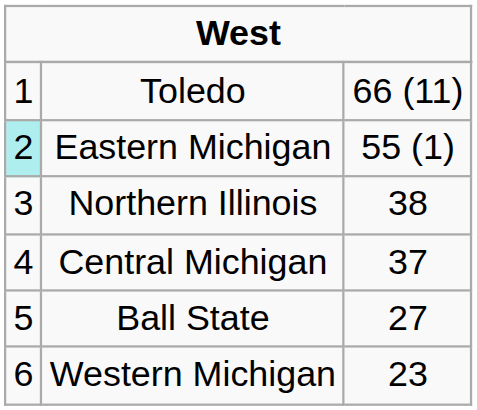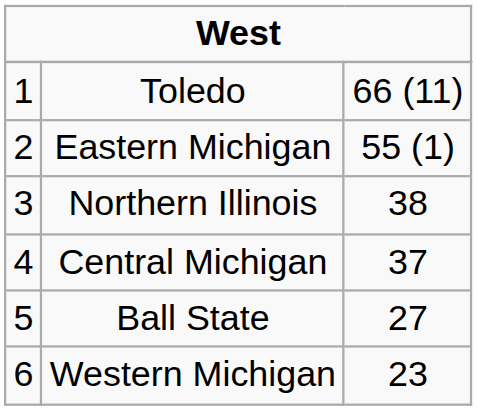(23, 147) paleturquoise background -> (23, 147) no background
